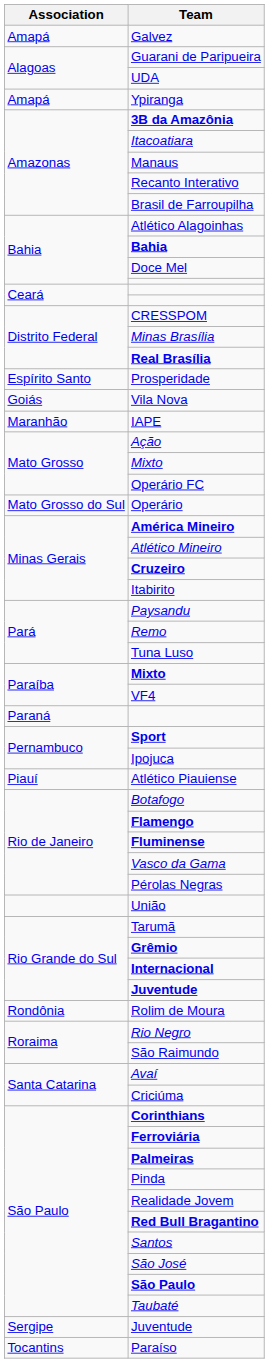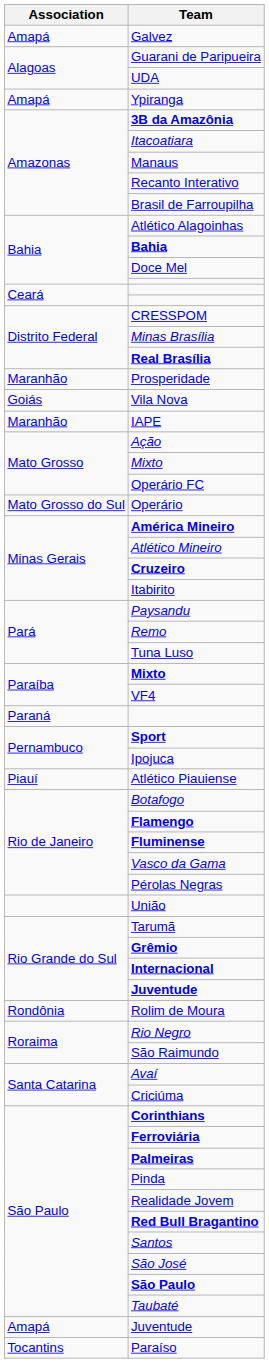(49, 379) Espírito Santo -> (37, 379) Maranhão
(30, 1326) Sergipe -> (29, 1326) Amapá
